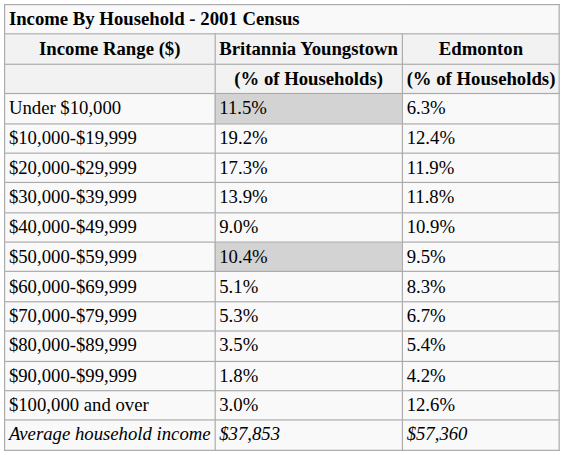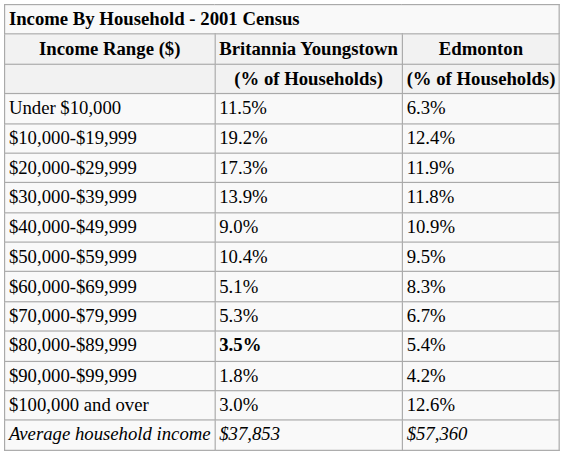(243, 108) lightgrey background -> (243, 108) no background
(243, 256) lightgrey background -> (243, 256) no background
(239, 345) normal -> (240, 345) bold
